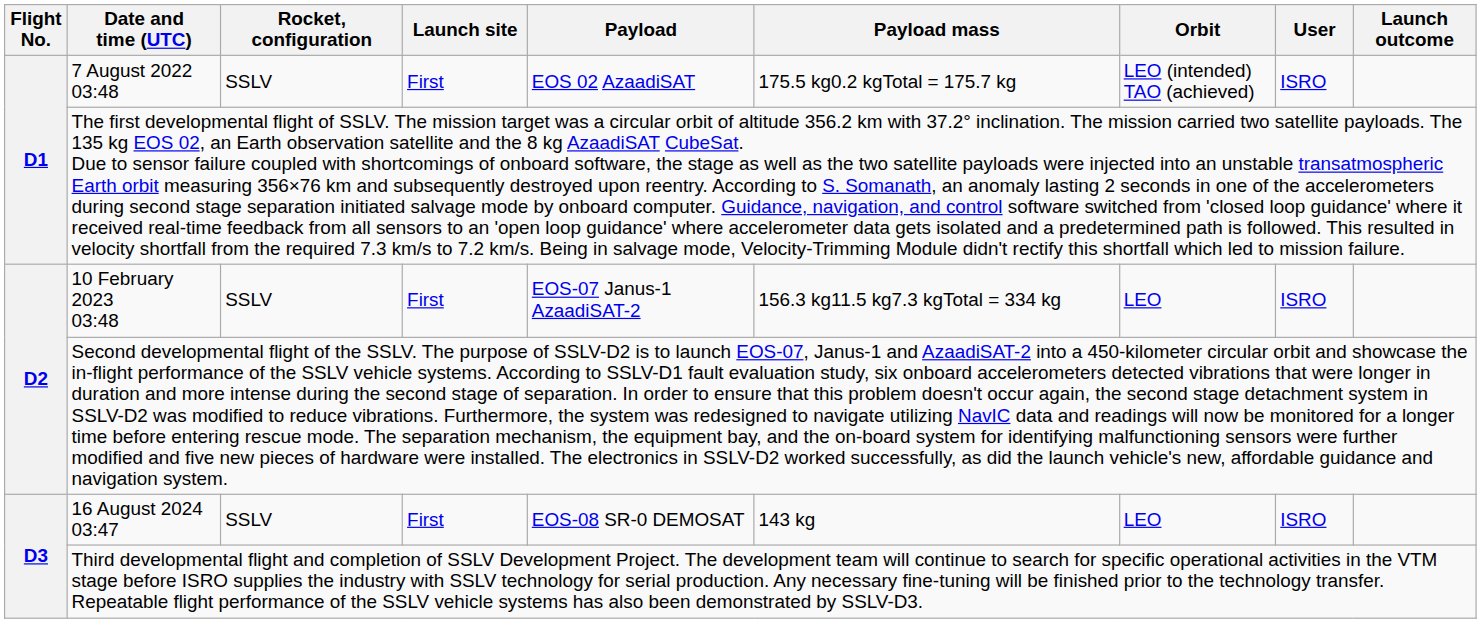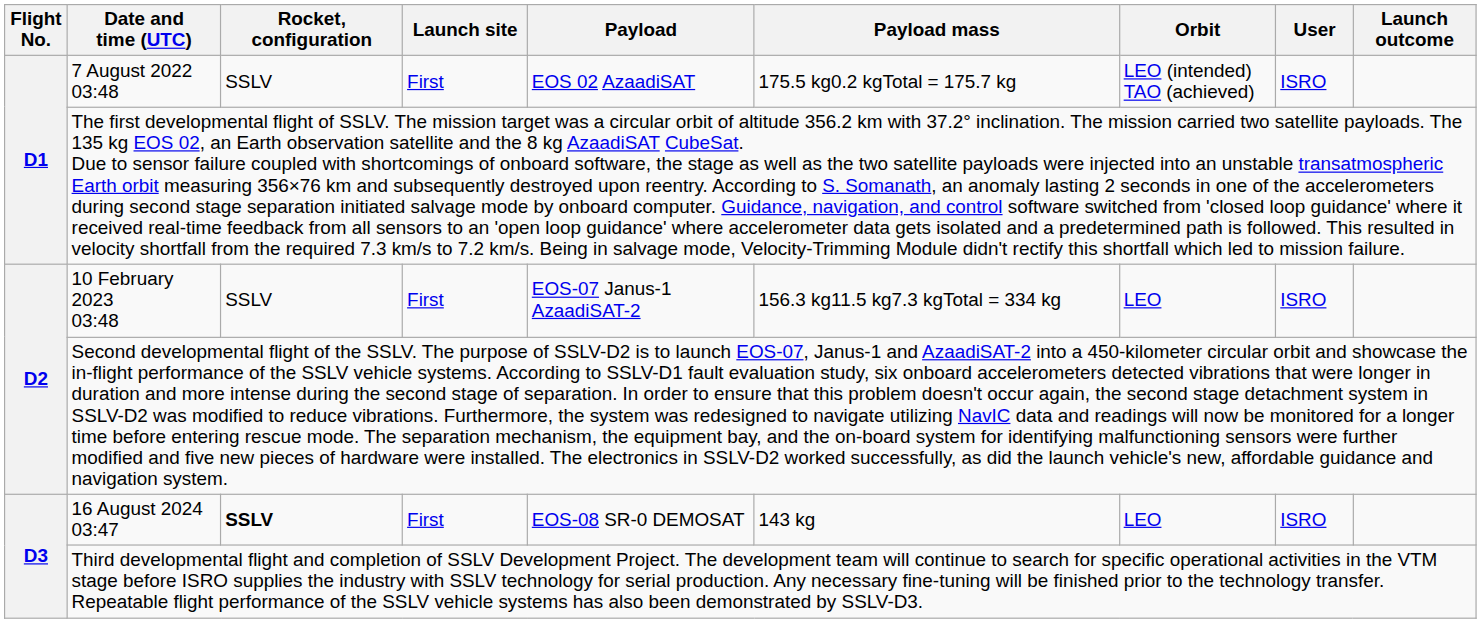(249, 519) normal -> (249, 519) bold
